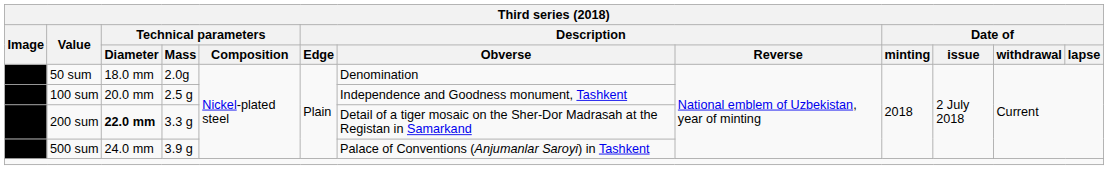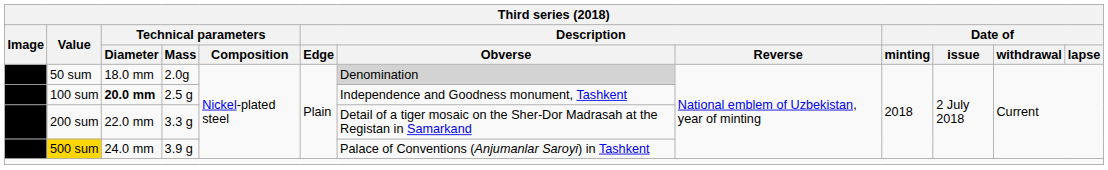(379, 75) no background -> (379, 75) lightgrey background
(129, 95) normal -> (130, 95) bold
(130, 122) bold -> (129, 122) normal
(74, 149) no background -> (74, 149) gold background
